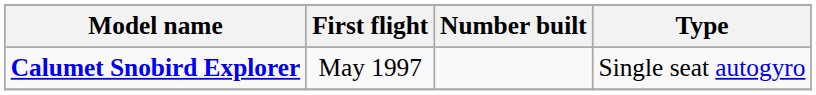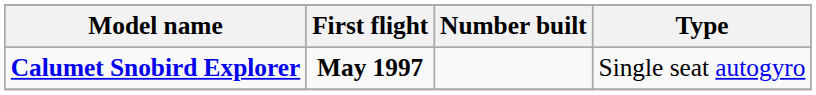(370, 67) normal -> (370, 67) bold
